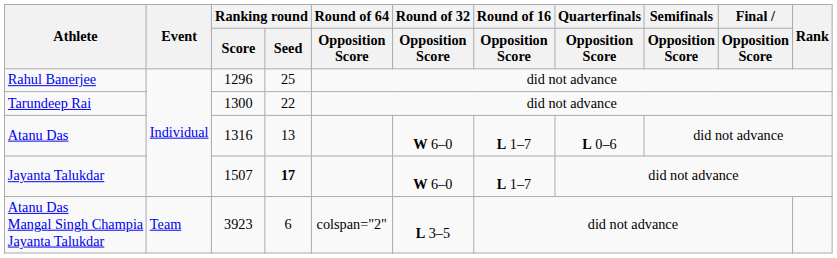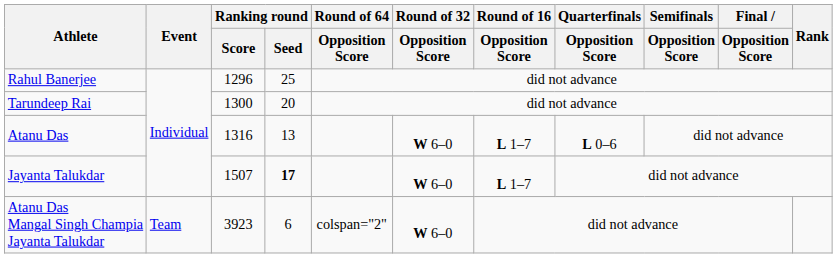(288, 104) 22 -> (288, 104) 20
(433, 233) L 3–5 -> (433, 233) W 6–0
